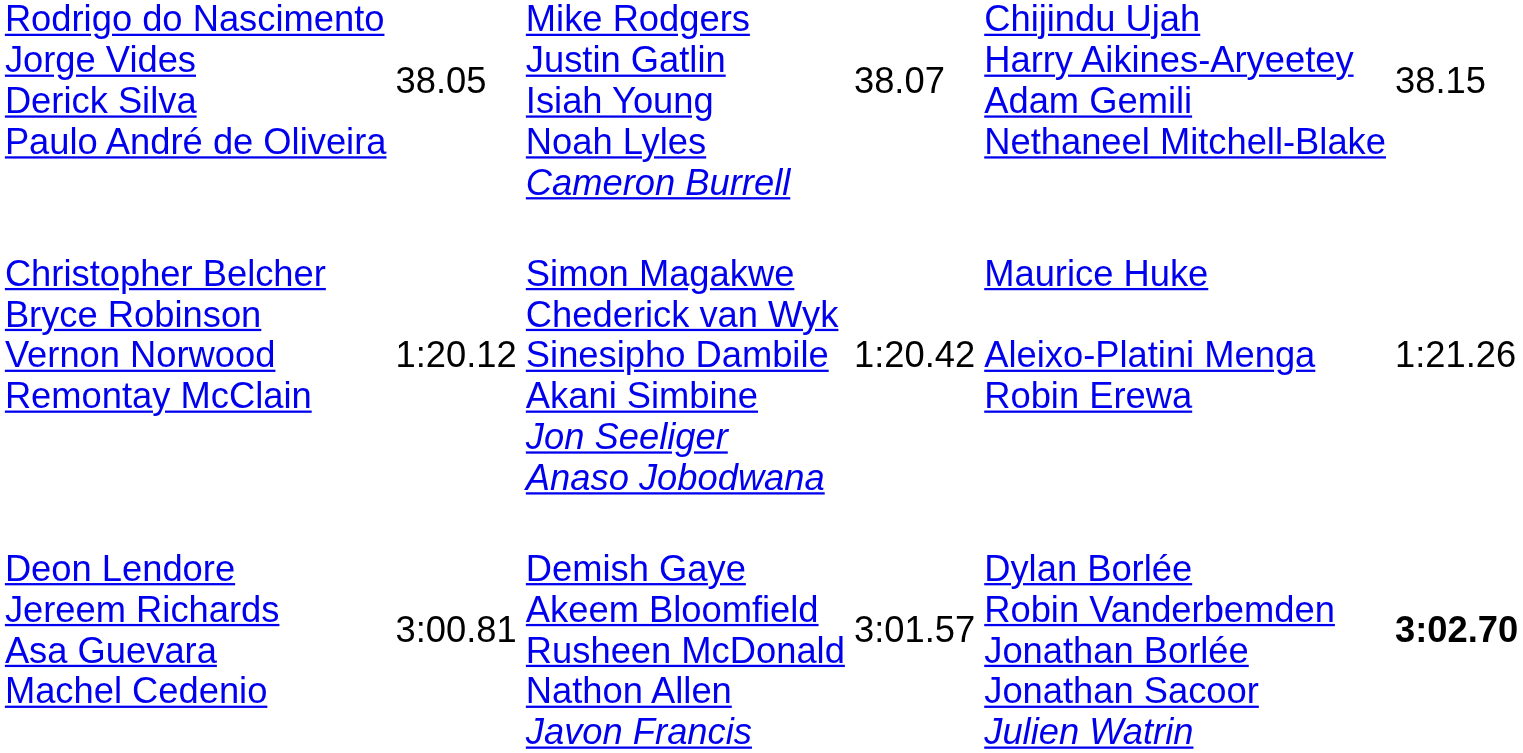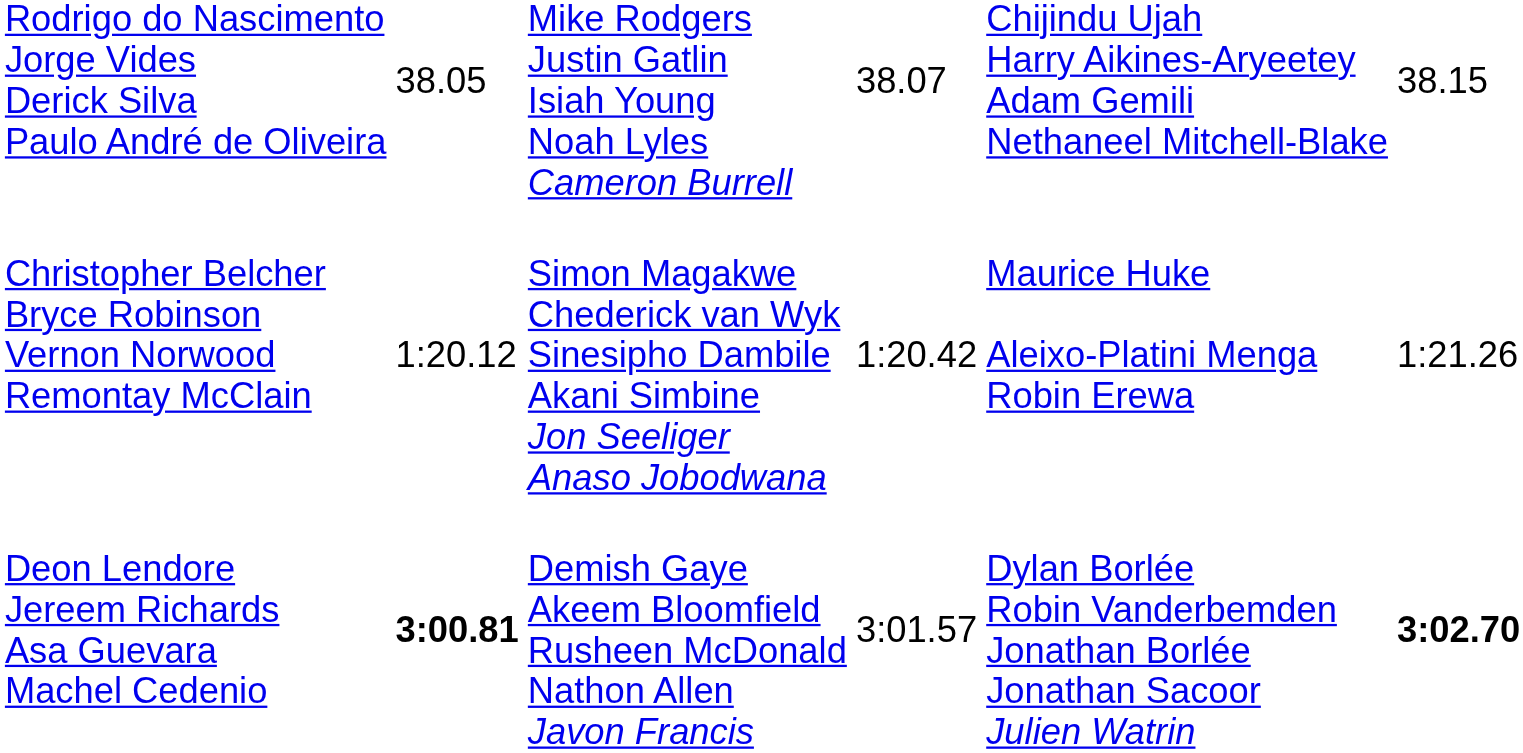(456, 630) normal -> (457, 630) bold
